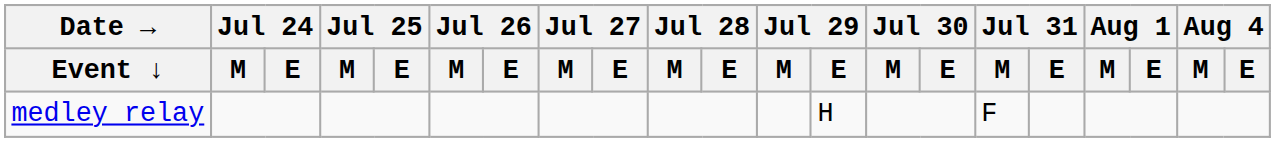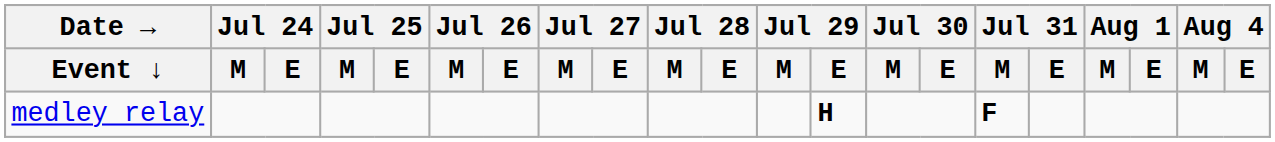(826, 114) normal -> (826, 114) bold
(989, 114) normal -> (989, 114) bold
